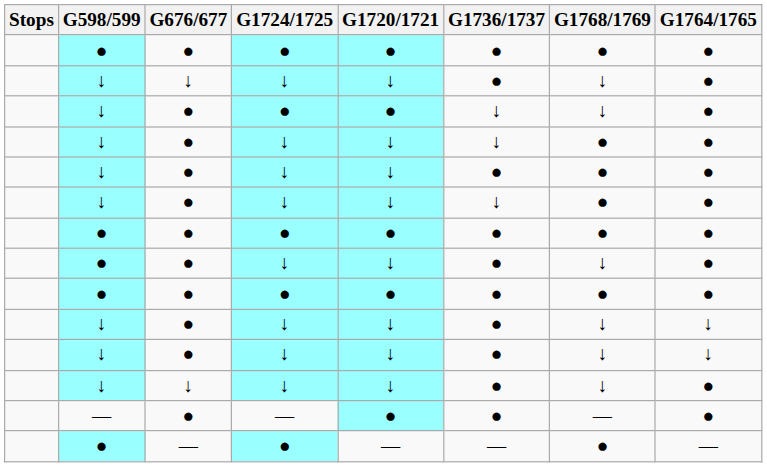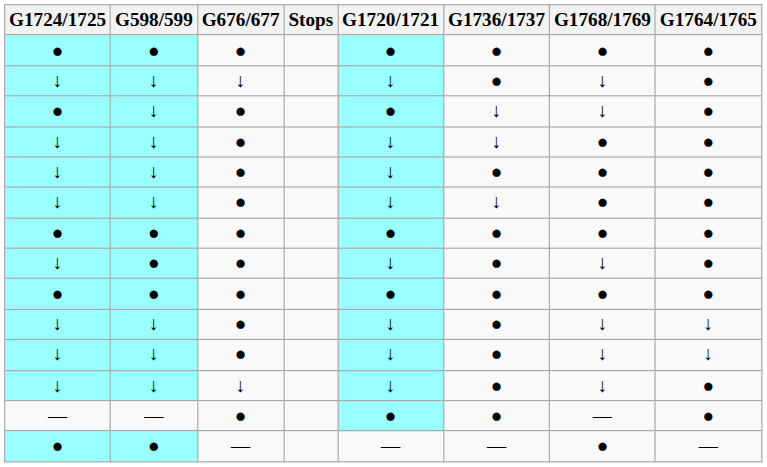columns swapped: (31, 19) <-> (285, 19)
